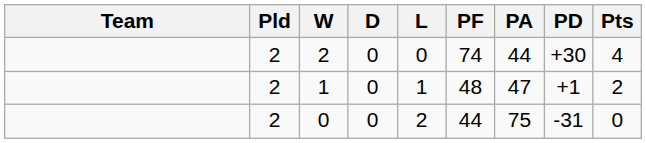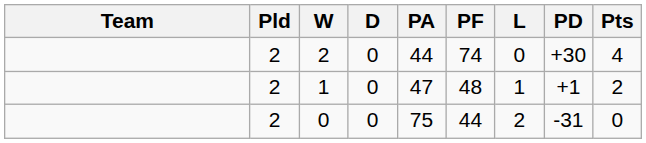columns swapped: (421, 21) <-> (519, 21)
